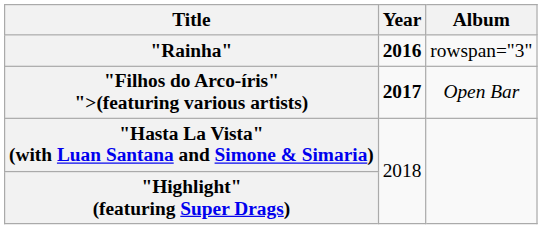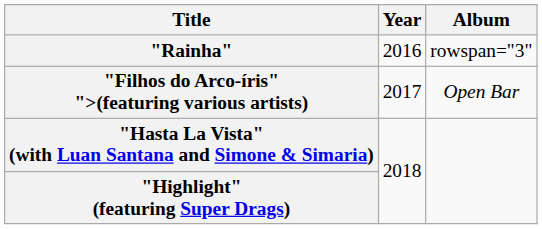(402, 50) bold -> (402, 50) normal
(402, 92) bold -> (402, 92) normal
